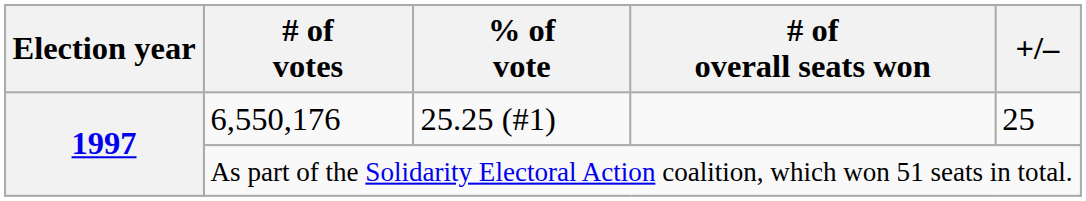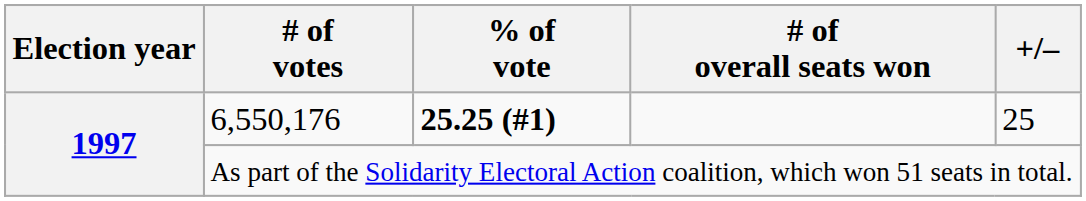(488, 118) normal -> (488, 118) bold
